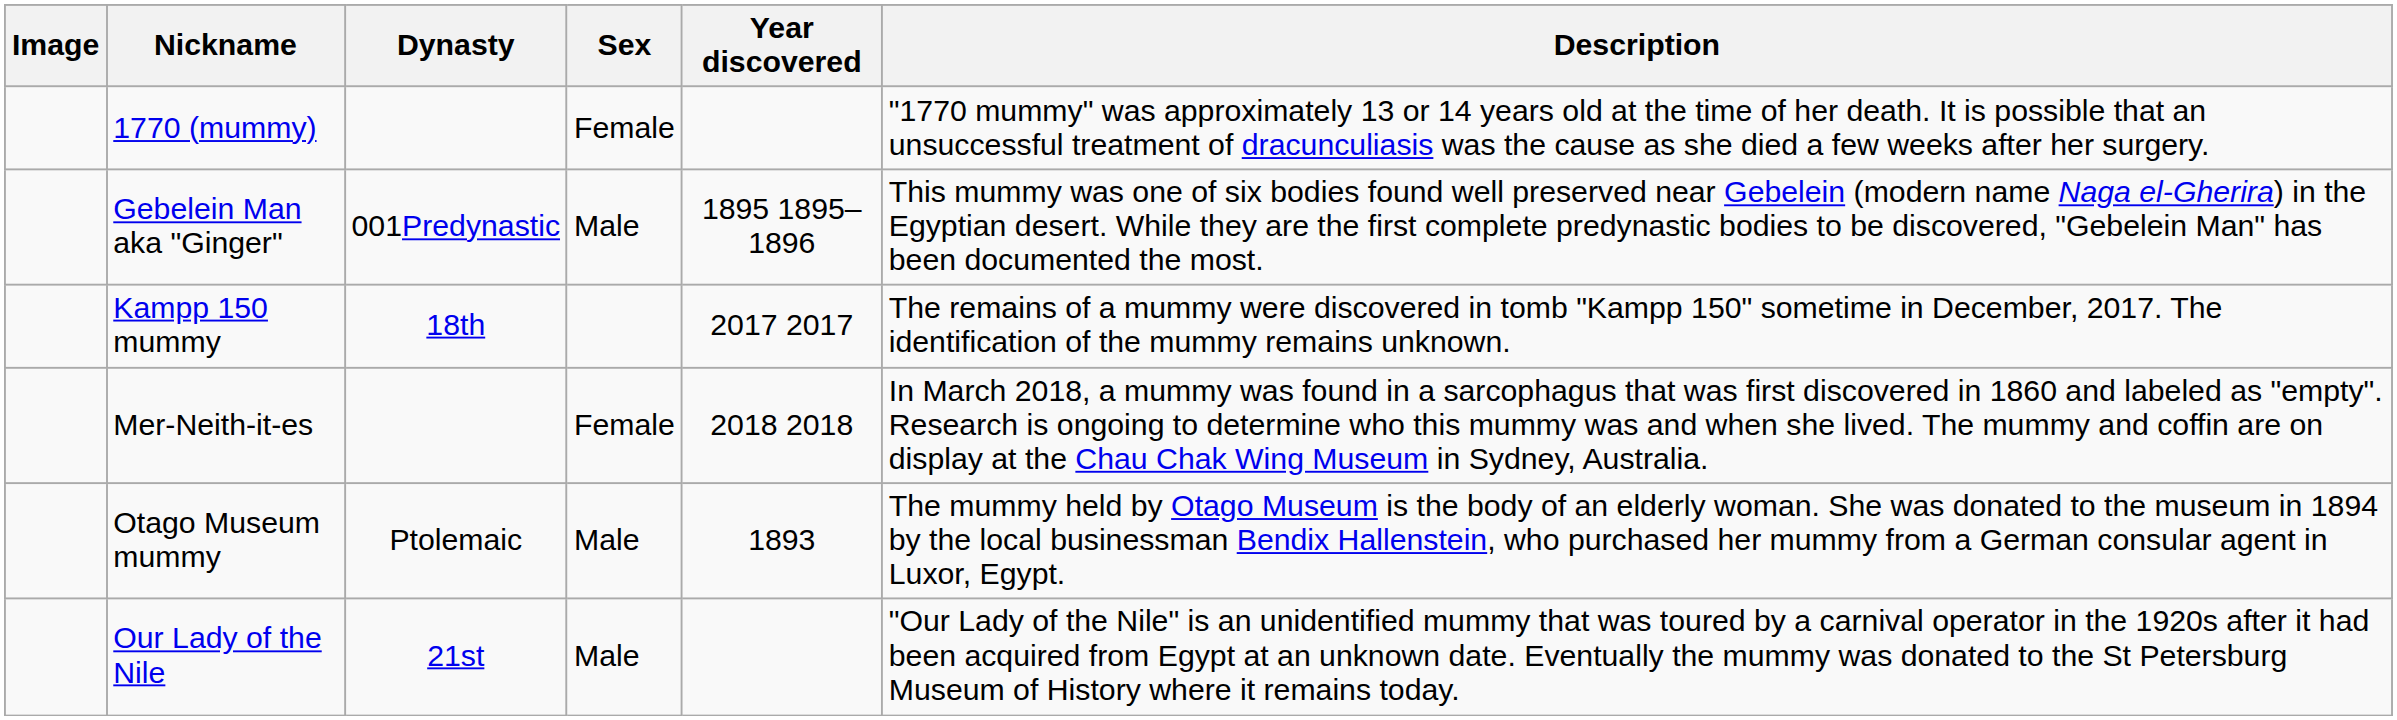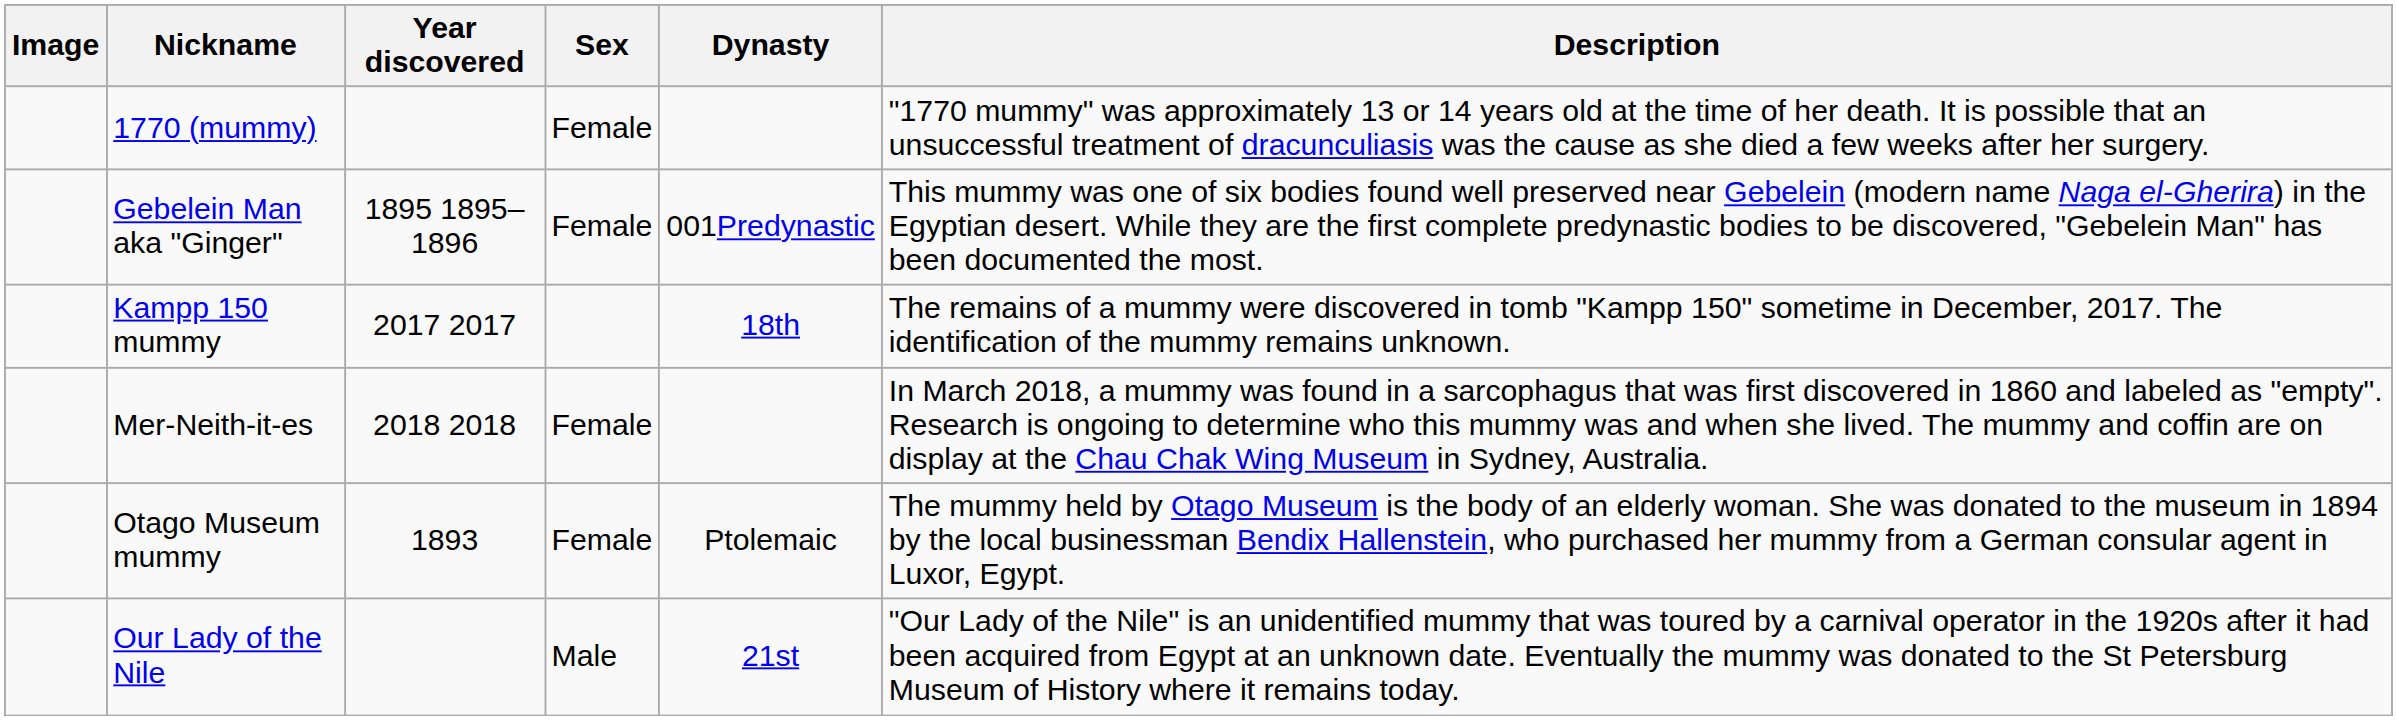columns swapped: (456, 45) <-> (782, 45)
(607, 226) Male -> (602, 226) Female
(607, 540) Male -> (602, 540) Female
